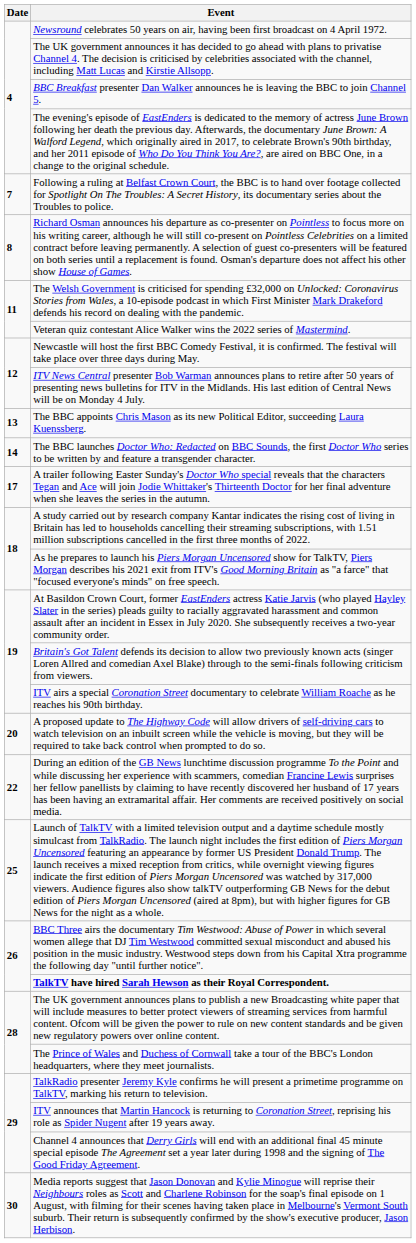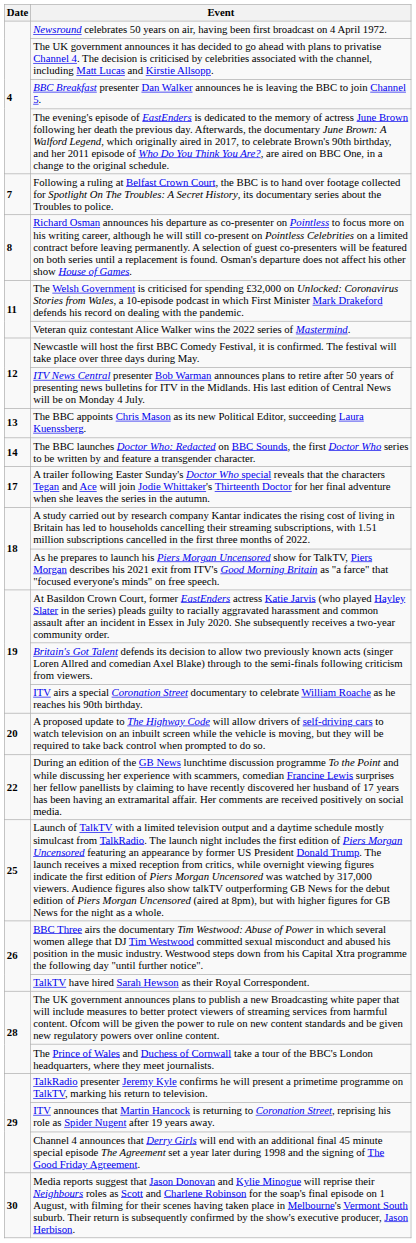(181, 982) bold -> (171, 982) normal
